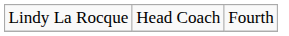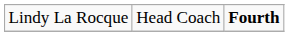(251, 18) normal -> (254, 18) bold
